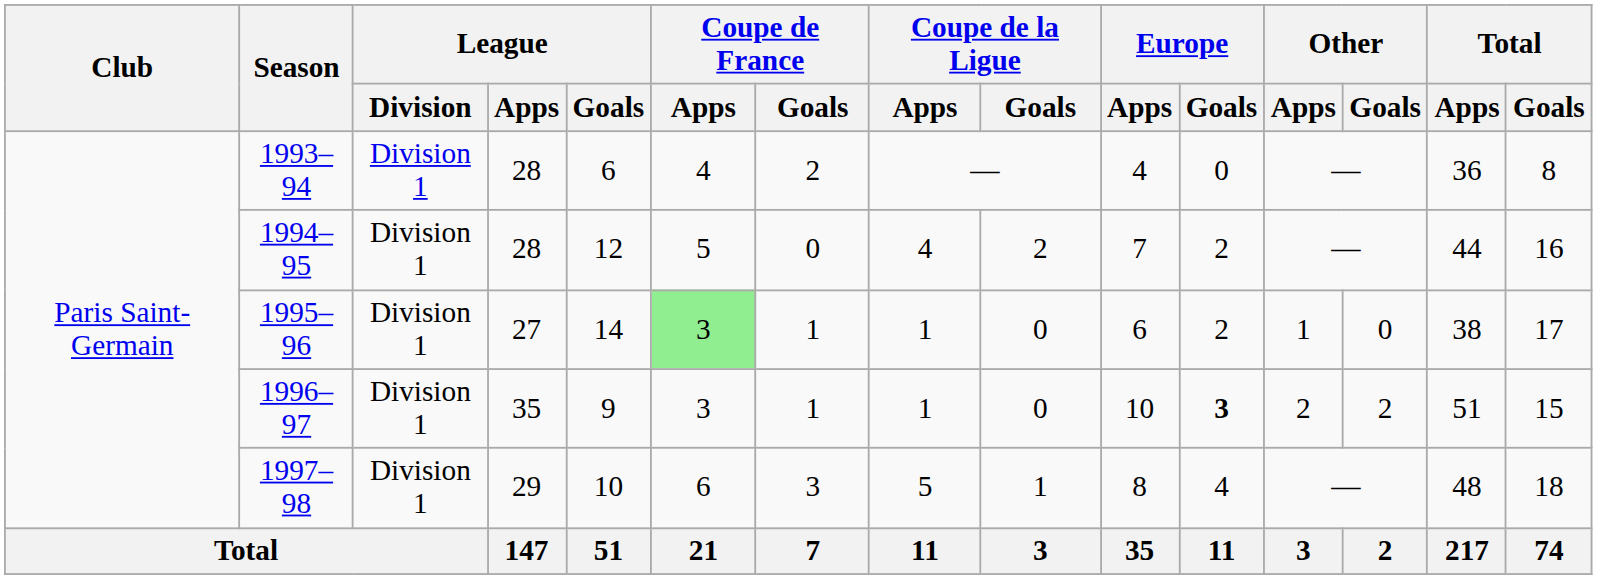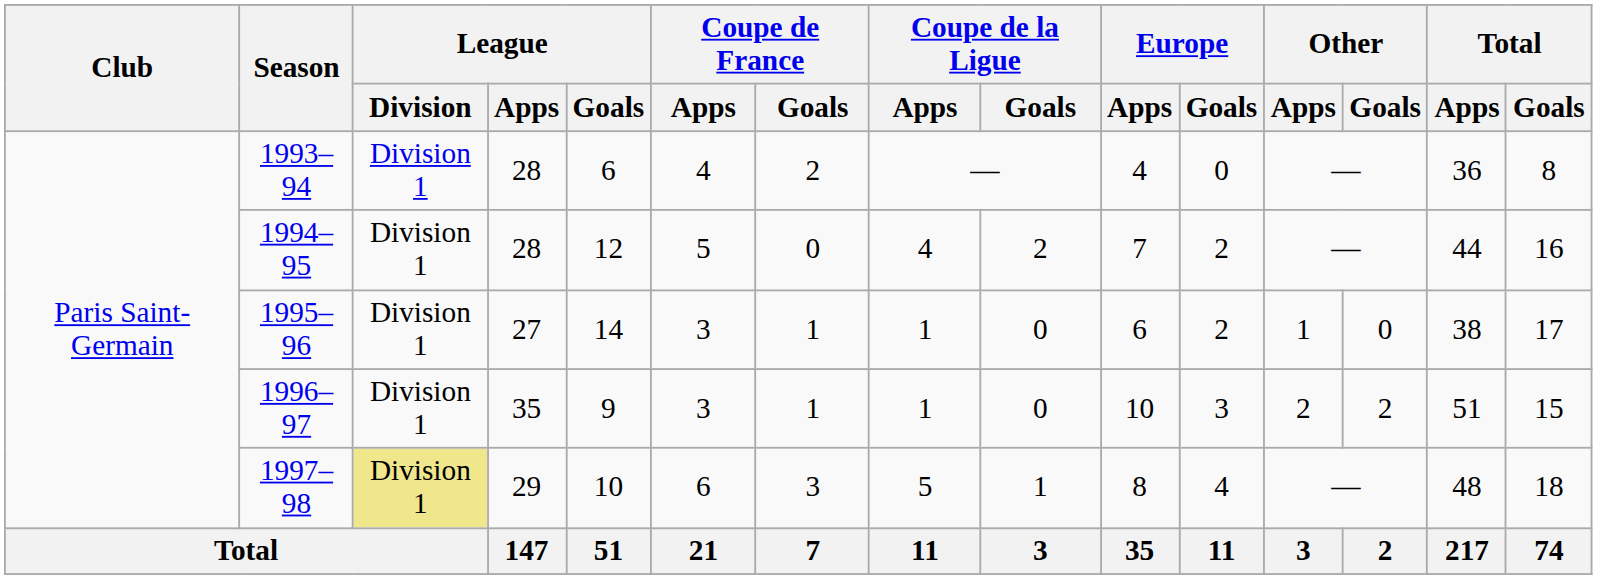(703, 328) lightgreen background -> (703, 328) no background
(1221, 408) bold -> (1221, 408) normal
(420, 487) no background -> (420, 487) khaki background
